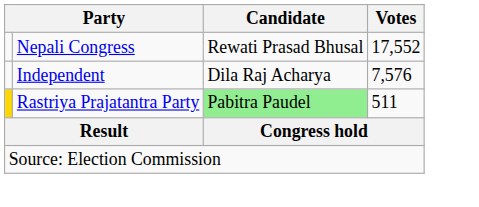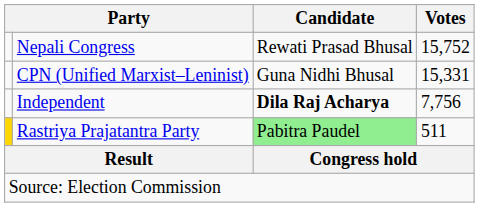(396, 46) 17,552 -> (445, 46) 15,752
+ row: (133, 74)
(269, 74) normal -> (323, 103) bold
(392, 74) 7,576 -> (441, 103) 7,756
